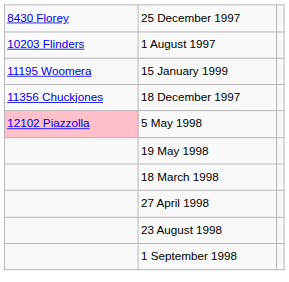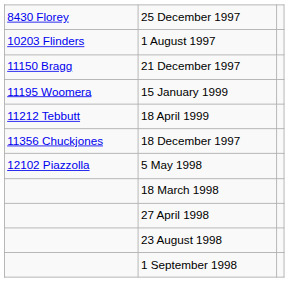+ row: (191, 66)
+ row: (175, 116)
(48, 124) pink background -> (48, 165) no background
- row: (175, 150)
